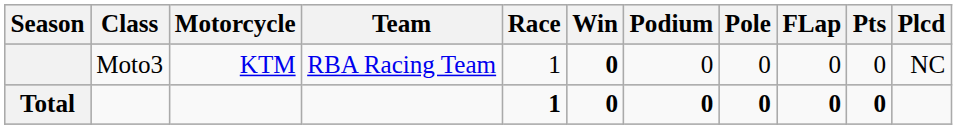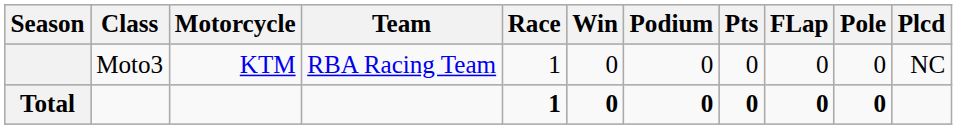columns swapped: (748, 24) <-> (869, 24)
(612, 64) bold -> (612, 64) normal
